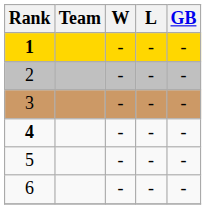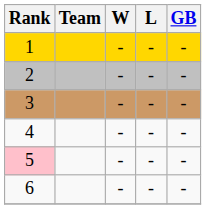(30, 47) bold -> (30, 47) normal
(30, 132) bold -> (30, 132) normal
(30, 160) no background -> (30, 160) pink background
